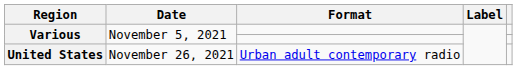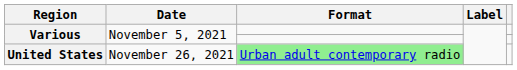(350, 54) no background -> (350, 54) lightgreen background
